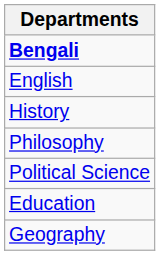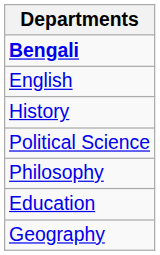(56, 142) Philosophy -> (80, 142) Political Science
(80, 173) Political Science -> (56, 173) Philosophy
